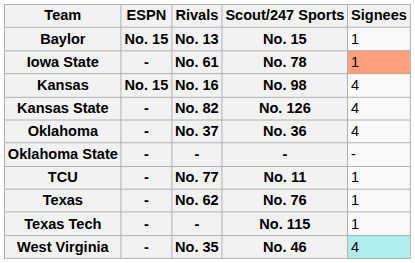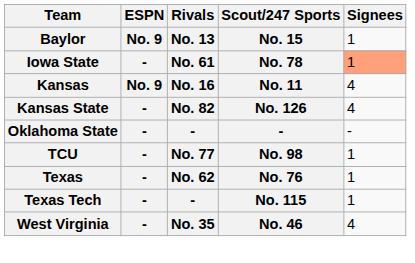(146, 39) No. 15 -> (144, 39) No. 9
(146, 85) No. 15 -> (144, 85) No. 9
(285, 85) No. 98 -> (281, 85) No. 11
- row: (63, 131)
(285, 177) No. 11 -> (281, 154) No. 98
(355, 246) paleturquoise background -> (351, 223) no background
